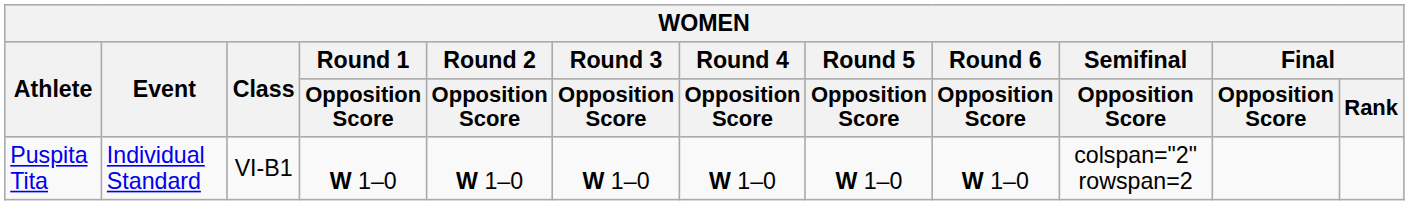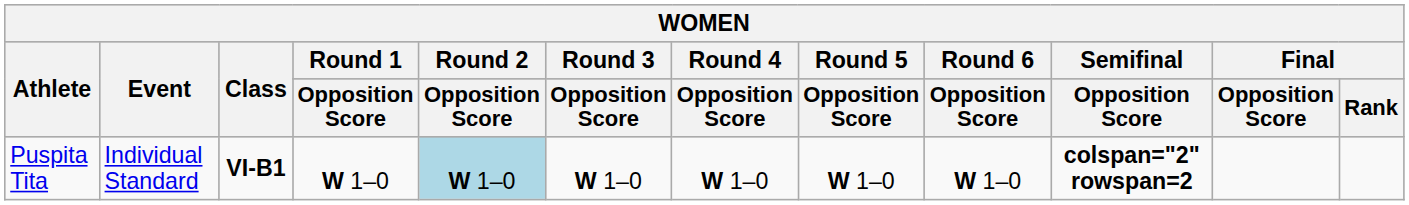(264, 168) normal -> (256, 168) bold
(490, 181) no background -> (482, 181) lightblue background
(1136, 168) normal -> (1132, 168) bold
